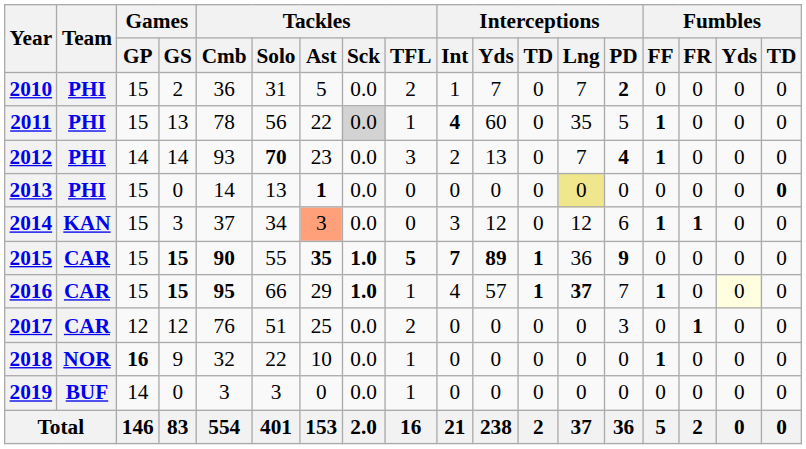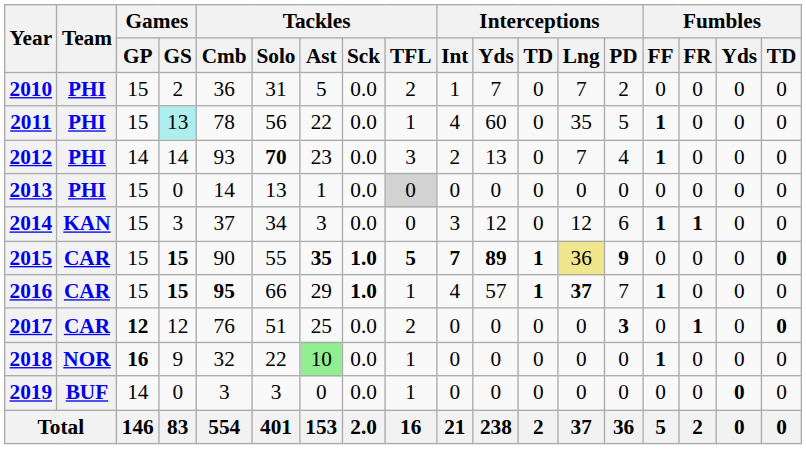(624, 88) bold -> (624, 88) normal
(178, 122) no background -> (178, 122) paleturquoise background
(364, 122) lightgrey background -> (364, 122) no background
(455, 122) bold -> (455, 122) normal
(624, 156) bold -> (624, 156) normal
(321, 190) bold -> (321, 190) normal
(411, 190) no background -> (411, 190) lightgrey background
(581, 190) khaki background -> (581, 190) no background
(782, 190) bold -> (782, 190) normal
(321, 223) lightsalmon background -> (321, 223) no background
(224, 257) bold -> (224, 257) normal
(581, 257) no background -> (581, 257) khaki background
(782, 257) normal -> (782, 257) bold
(739, 291) lightyellow background -> (739, 291) no background
(138, 325) normal -> (138, 325) bold
(624, 325) normal -> (624, 325) bold
(782, 325) normal -> (782, 325) bold
(321, 358) no background -> (321, 358) lightgreen background
(739, 392) normal -> (739, 392) bold
